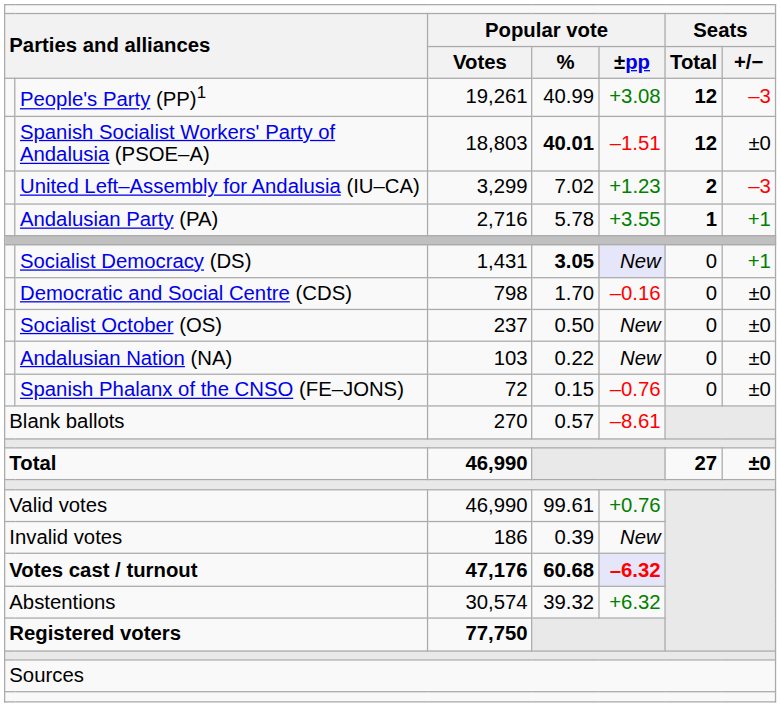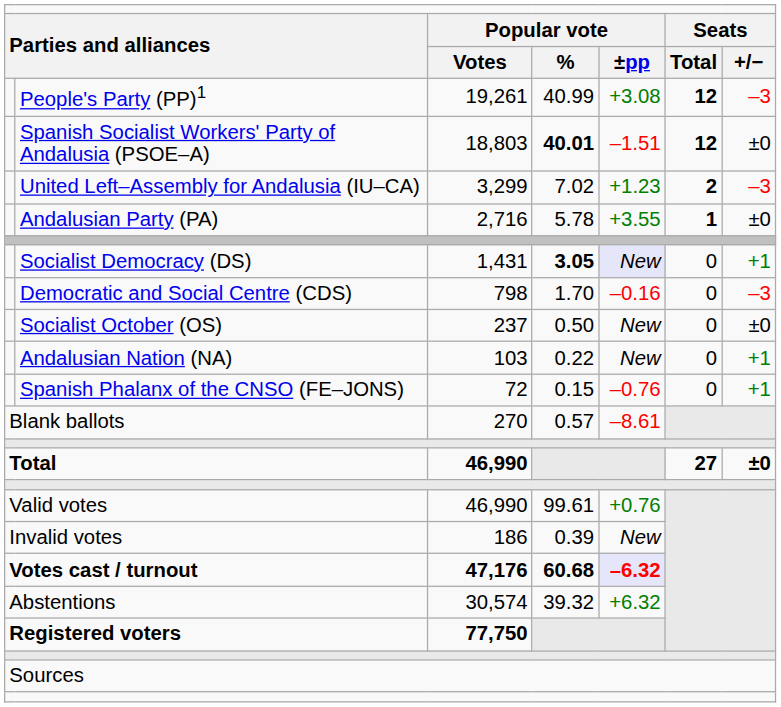(759, 219) +1 -> (760, 219) ±0
(760, 293) ±0 -> (760, 293) –3
(760, 357) ±0 -> (759, 357) +1
(760, 389) ±0 -> (759, 389) +1
